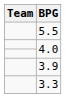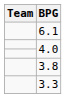(48, 31) 5.5 -> (48, 31) 6.1
(48, 67) 3.9 -> (48, 67) 3.8
